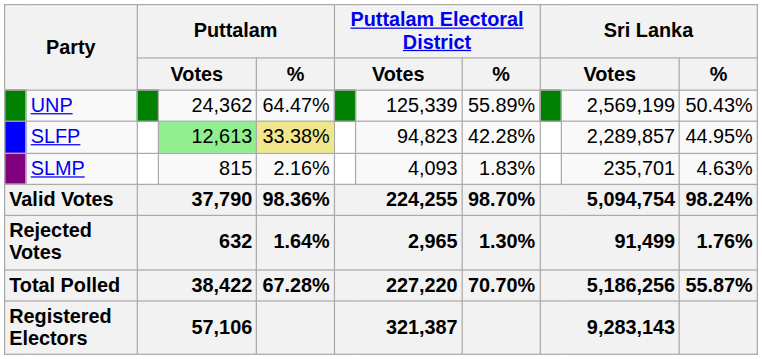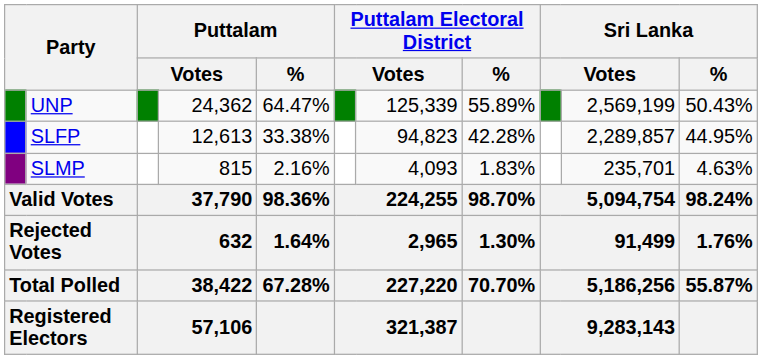(222, 136) lightgreen background -> (222, 136) no background
(296, 136) khaki background -> (296, 136) no background
